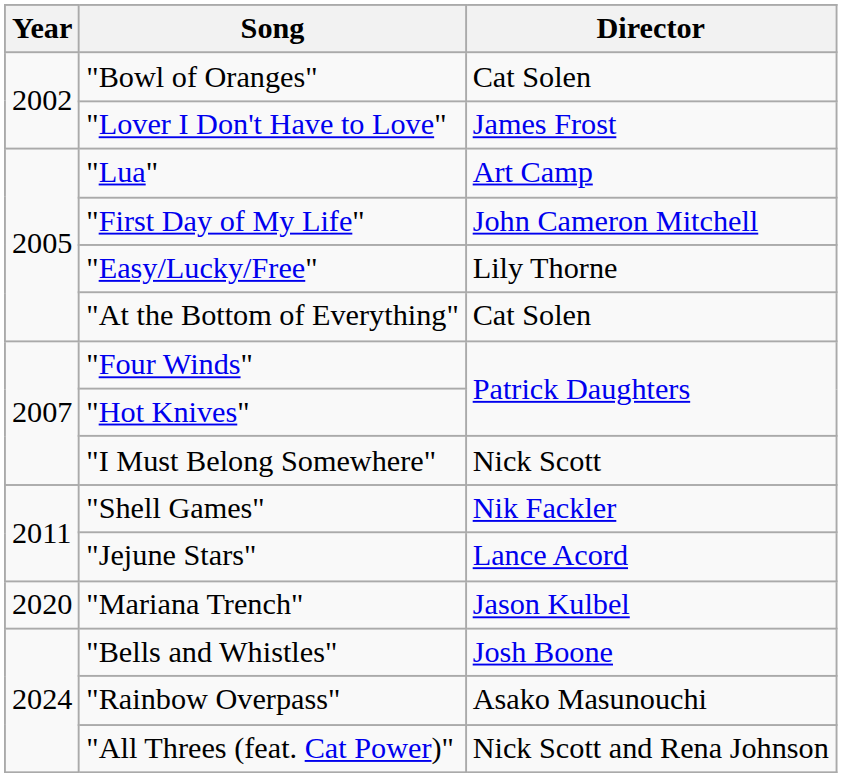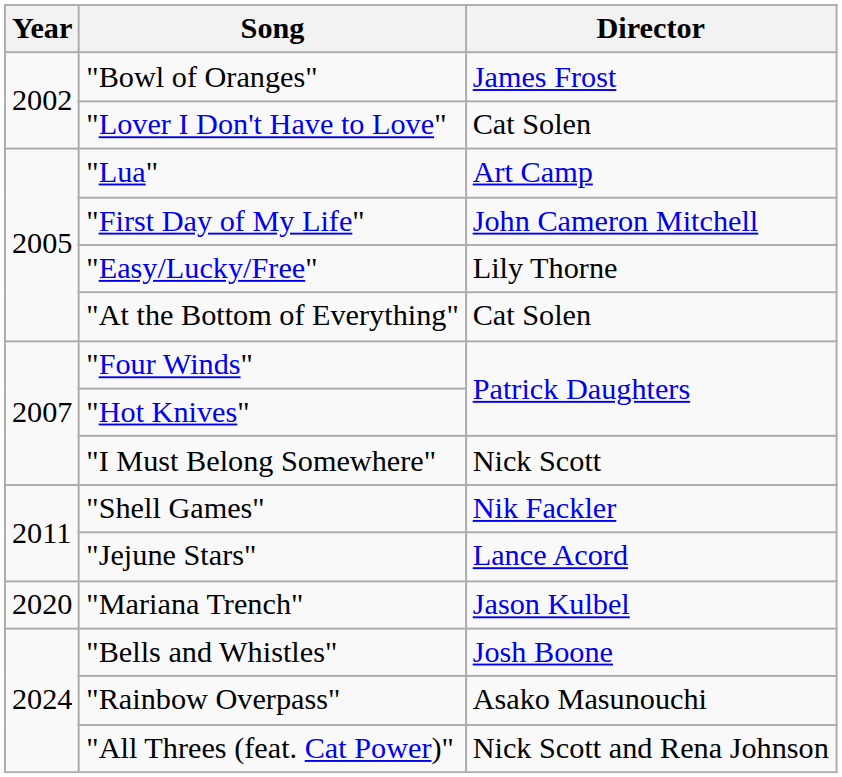(532, 76) Cat Solen -> (545, 76) James Frost
(545, 124) James Frost -> (532, 124) Cat Solen
